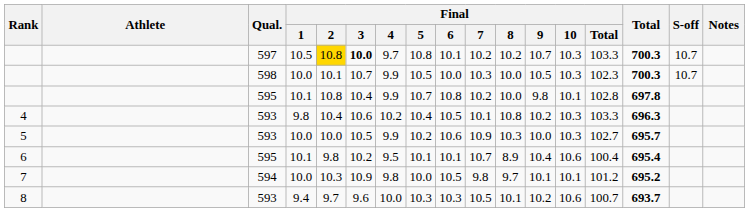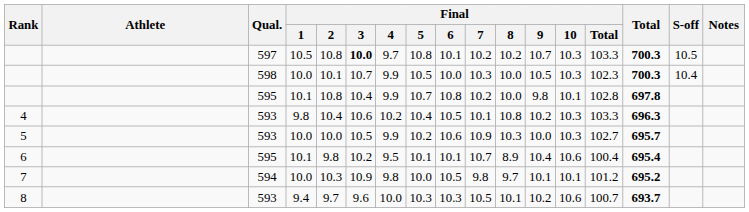(331, 55) gold background -> (331, 55) no background
(686, 55) 10.7 -> (686, 55) 10.5
(686, 75) 10.7 -> (686, 75) 10.4
